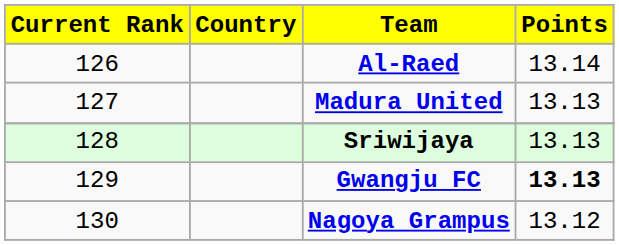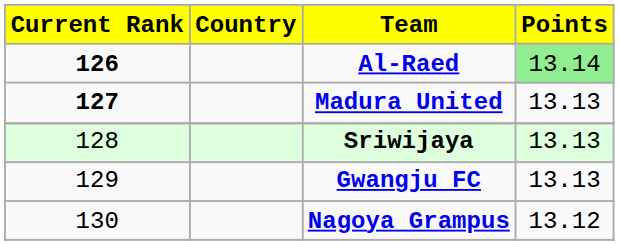(97, 64) normal -> (97, 64) bold
(565, 64) no background -> (565, 64) lightgreen background
(97, 103) normal -> (97, 103) bold
(565, 181) bold -> (565, 181) normal
